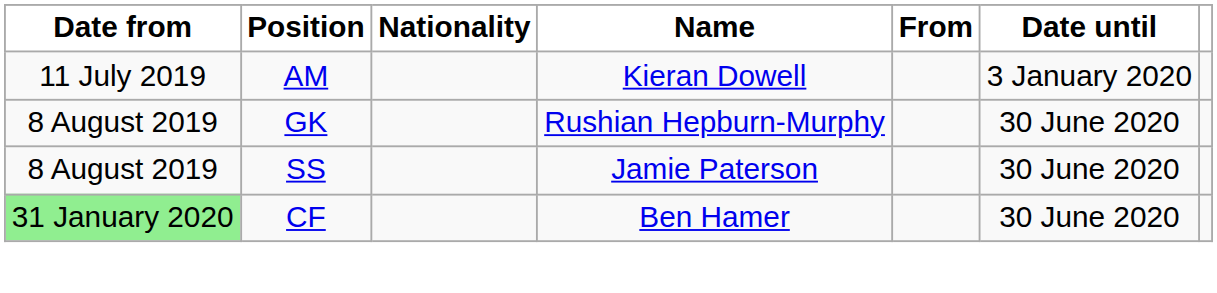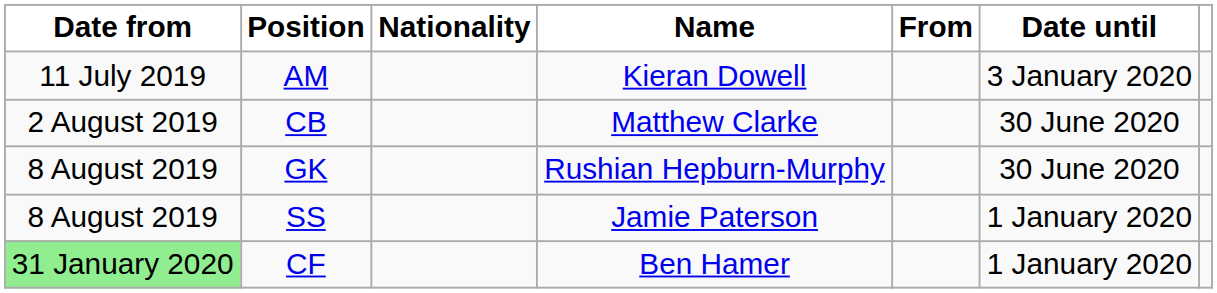+ row: (306, 122)
(1089, 169) 30 June 2020 -> (1089, 216) 1 January 2020
(1089, 216) 30 June 2020 -> (1089, 264) 1 January 2020
